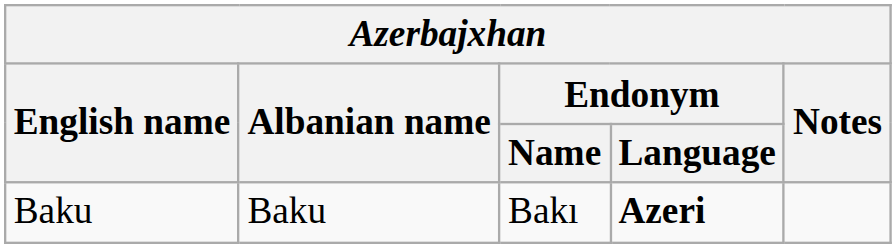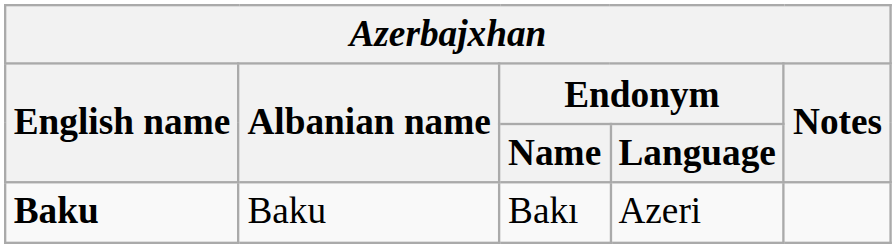(53, 211) normal -> (56, 211) bold
(662, 211) bold -> (660, 211) normal
